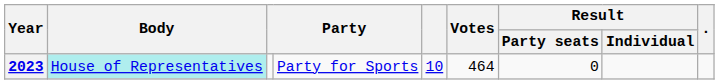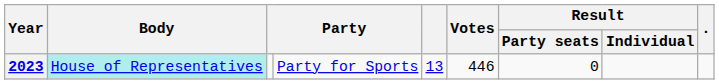(434, 66) 10 -> (434, 66) 13
(481, 66) 464 -> (481, 66) 446
